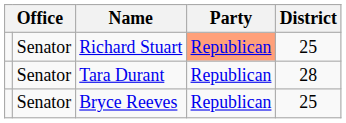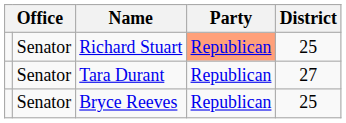(308, 74) 28 -> (308, 74) 27
